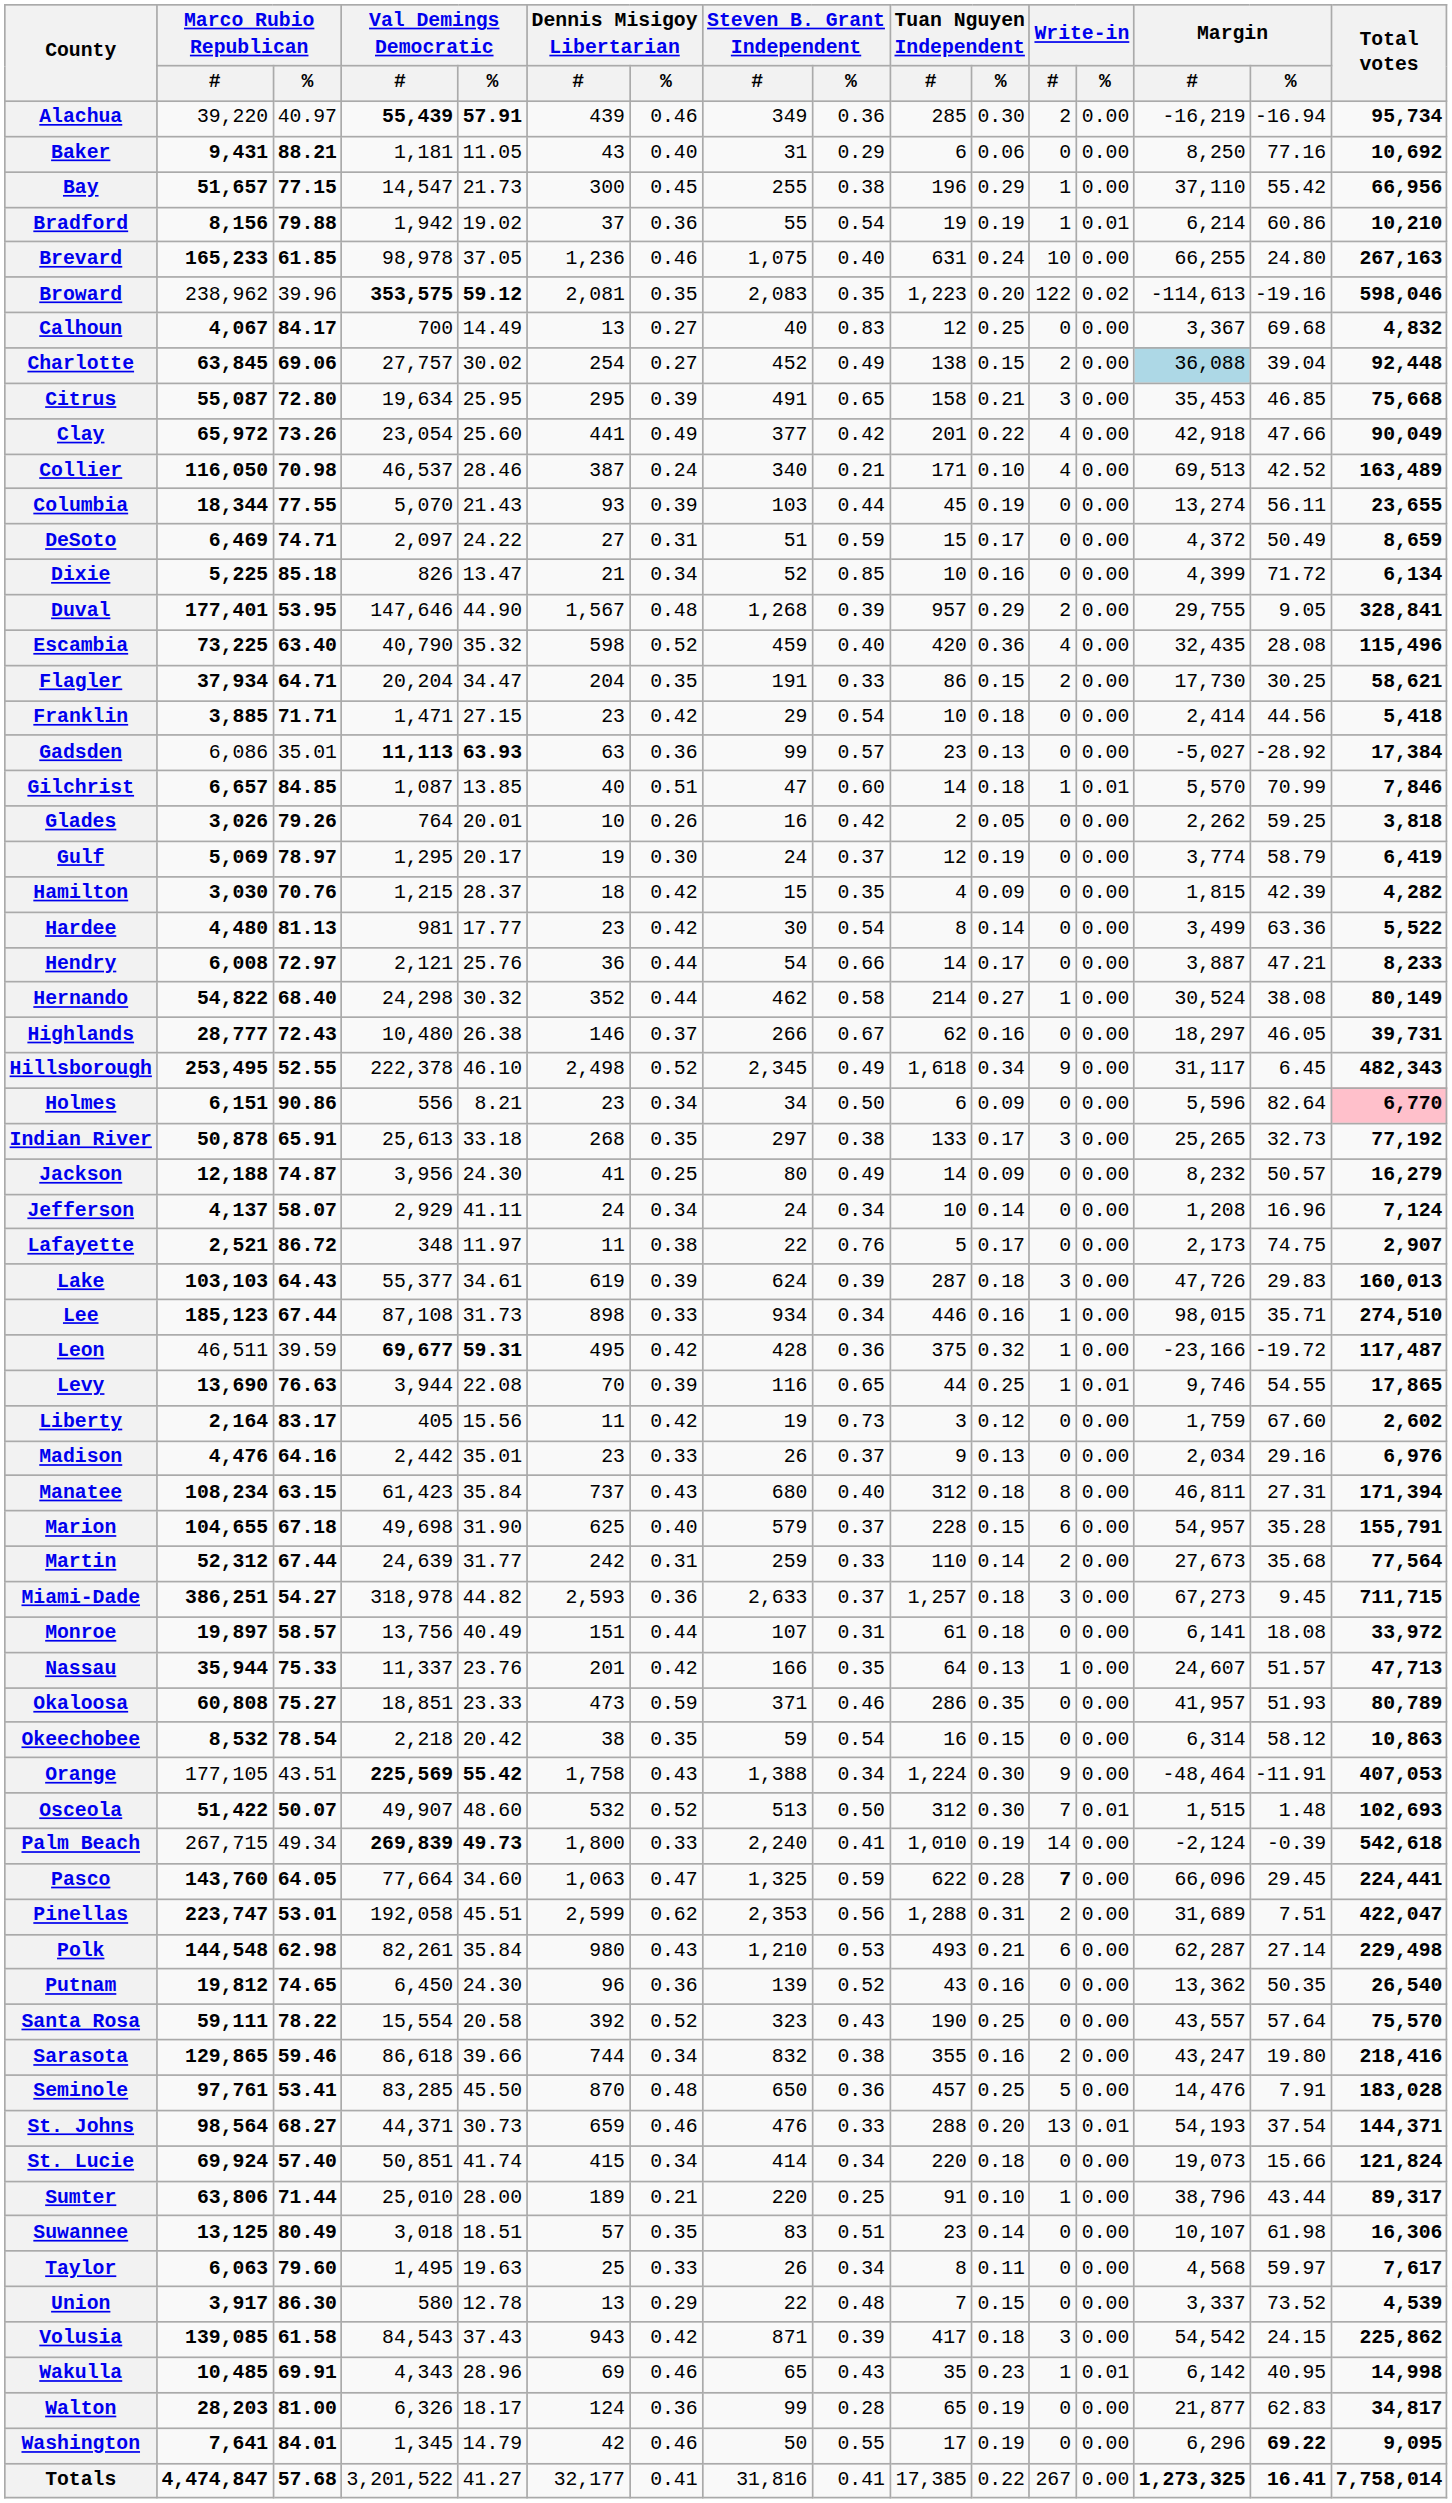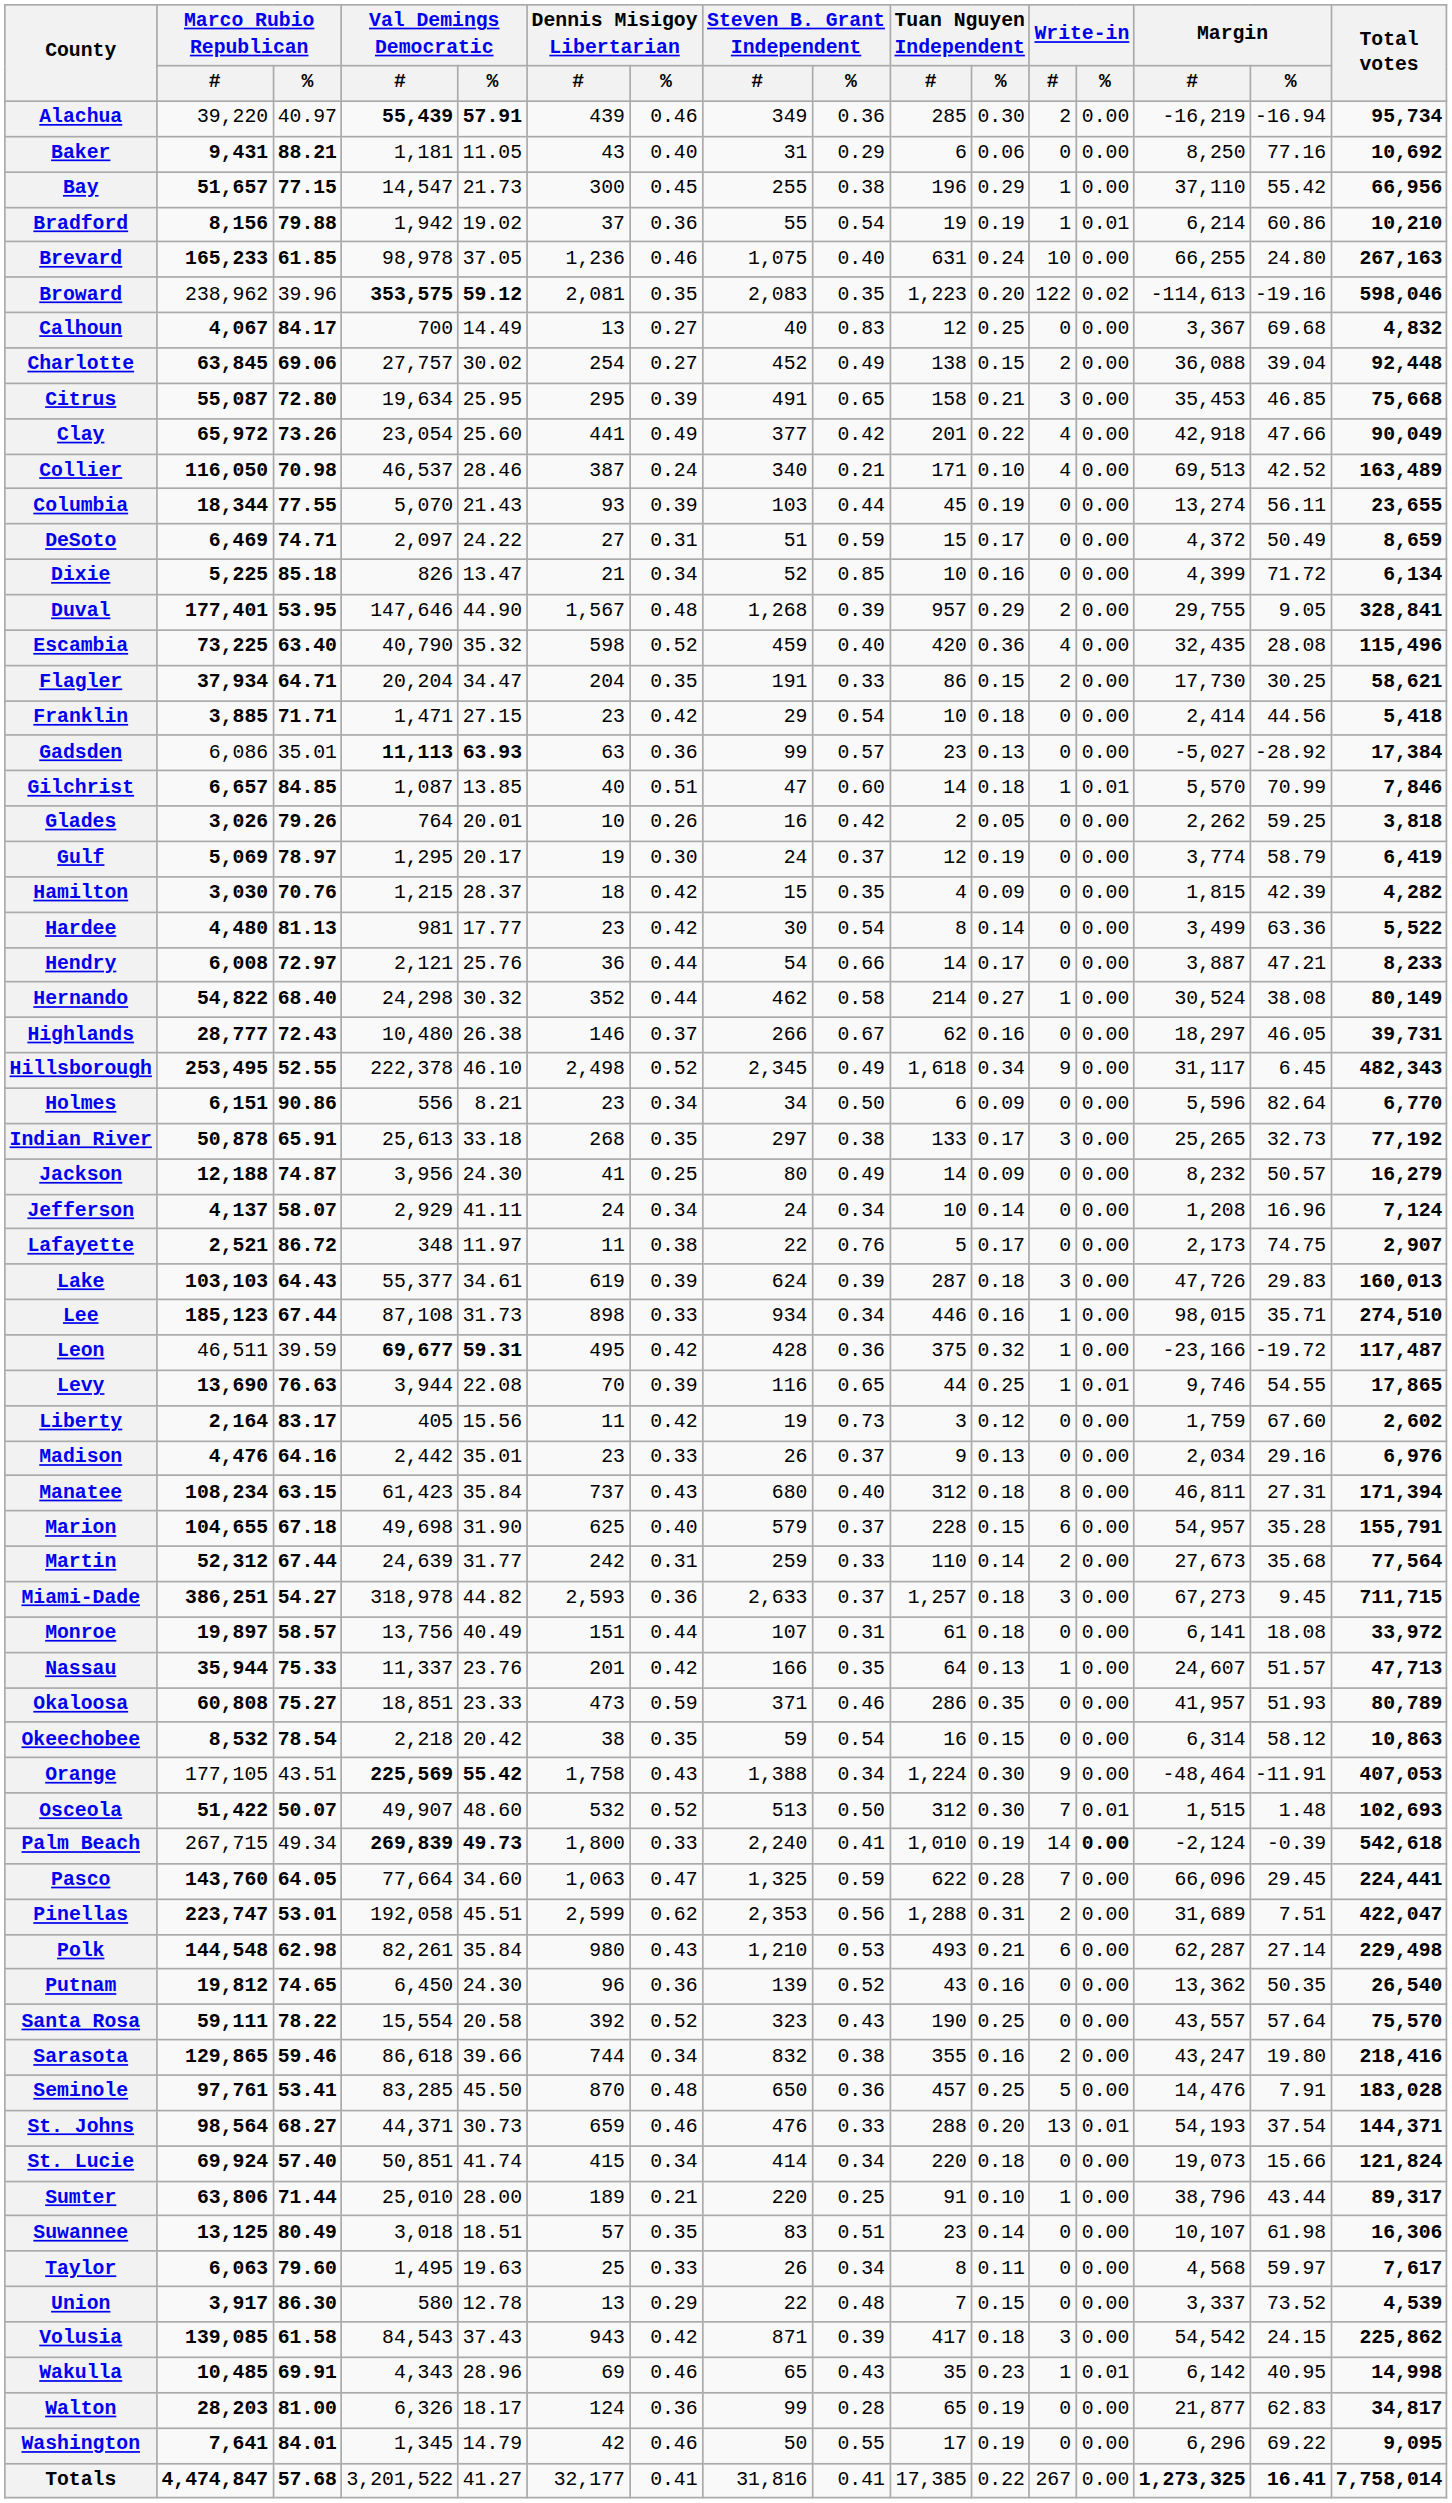(1210, 364) lightblue background -> (1210, 364) no background
(1413, 1104) pink background -> (1413, 1104) no background
(1106, 1845) normal -> (1106, 1845) bold
(1065, 1880) bold -> (1065, 1880) normal
(1297, 2444) bold -> (1297, 2444) normal
